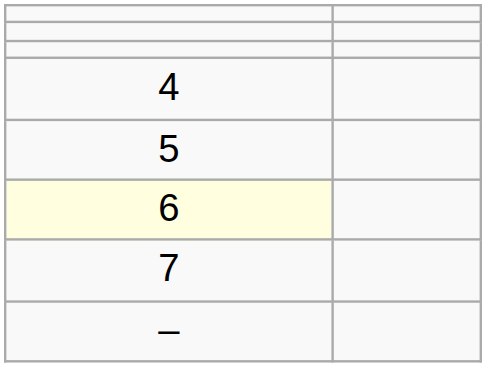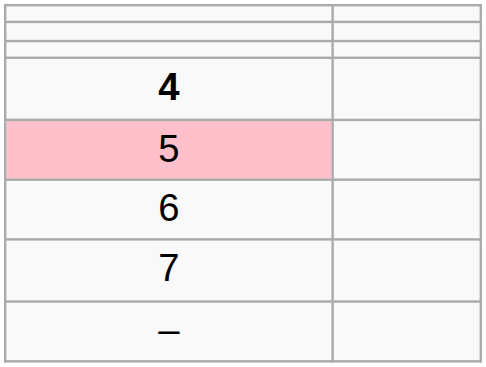(169, 87) normal -> (169, 87) bold
(169, 148) no background -> (169, 148) pink background
(169, 208) lightyellow background -> (169, 208) no background
